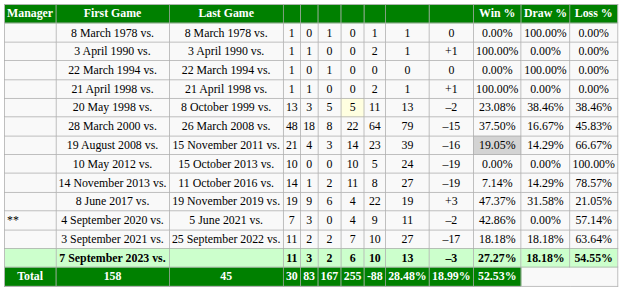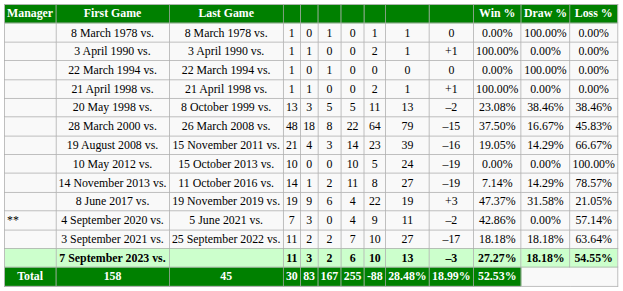(353, 107) lightyellow background -> (353, 107) no background
(497, 145) lightgrey background -> (497, 145) no background
